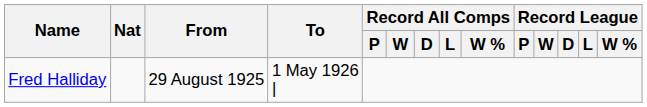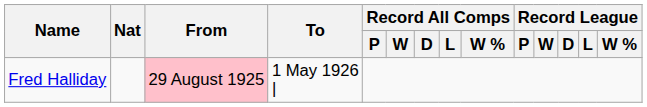(206, 79) no background -> (206, 79) pink background
